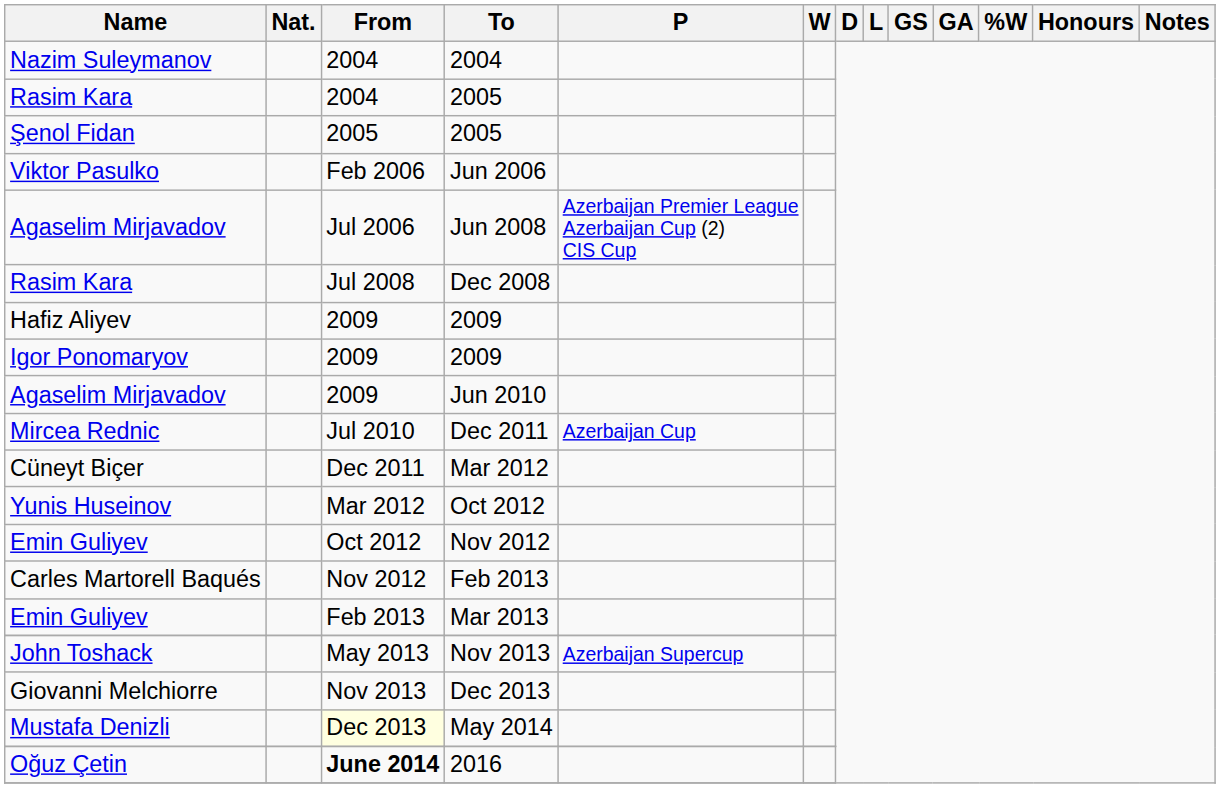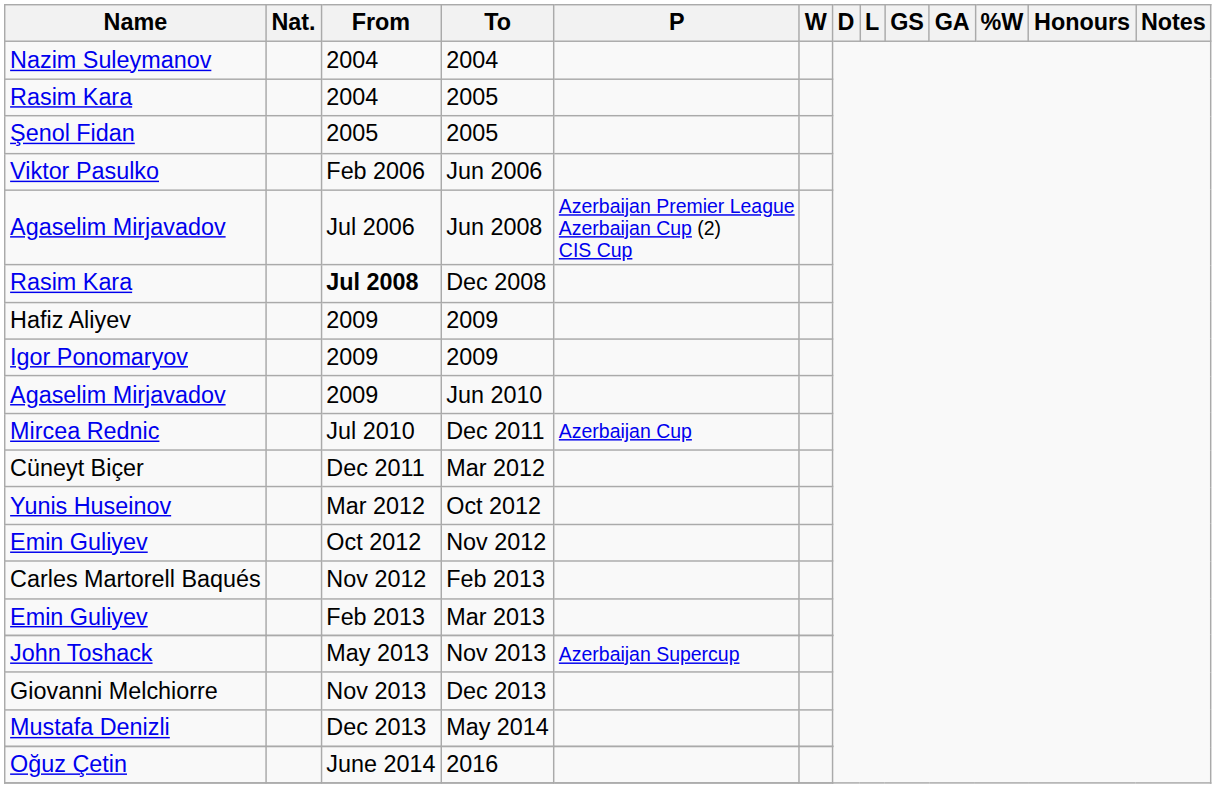(371, 283) normal -> (372, 283) bold
(376, 727) lightyellow background -> (376, 727) no background
(383, 764) bold -> (381, 764) normal
